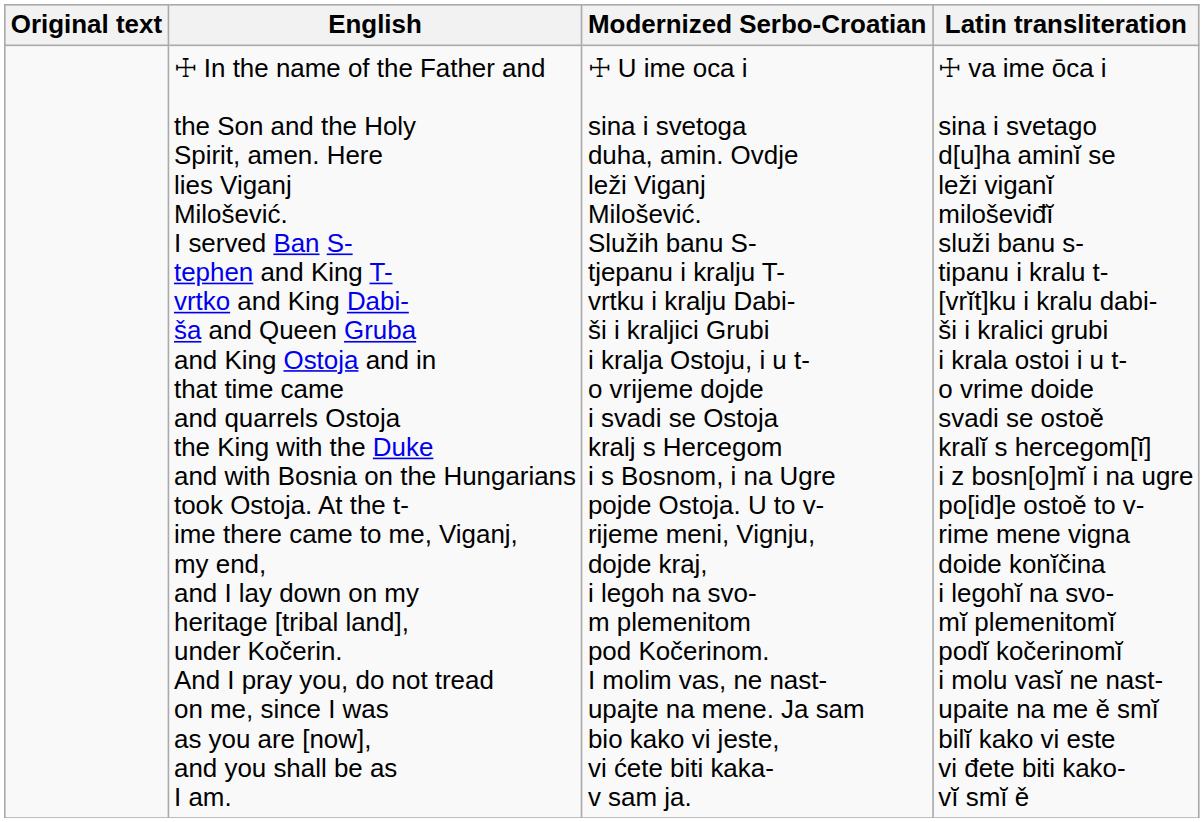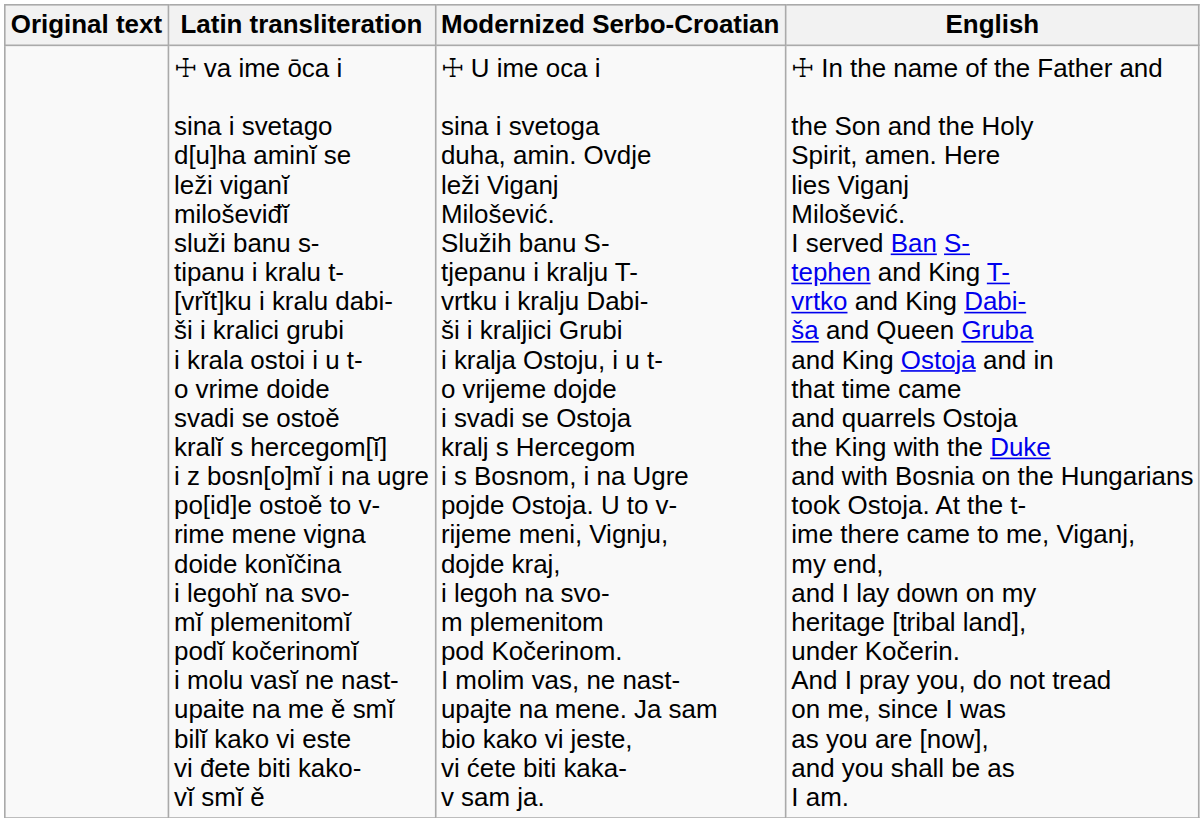columns swapped: (1066, 25) <-> (375, 25)
